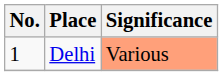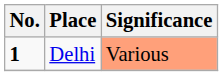(15, 53) normal -> (15, 53) bold
